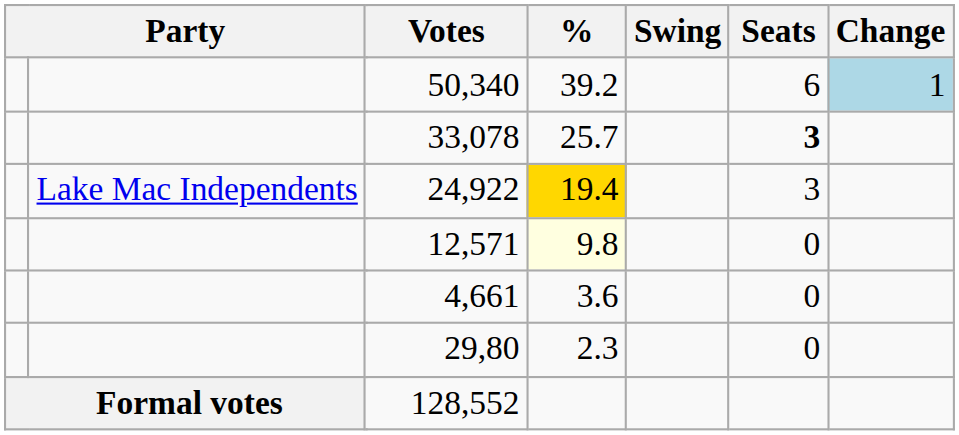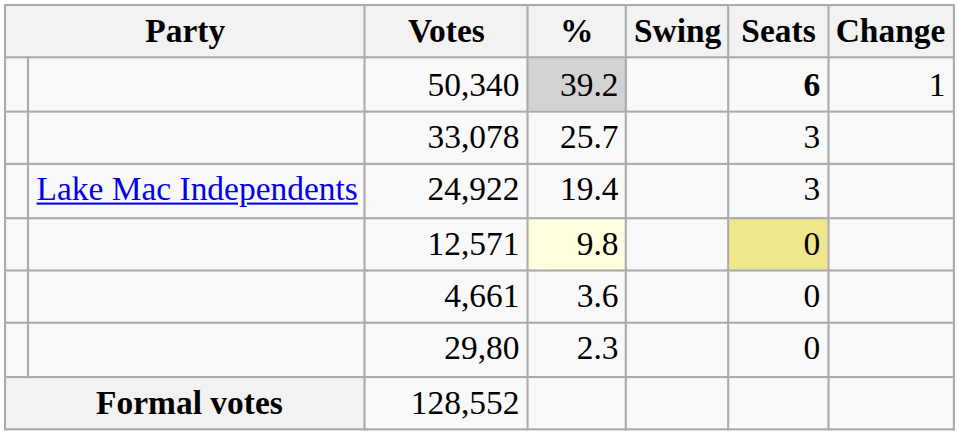(589, 84) no background -> (589, 84) lightgrey background
(812, 84) normal -> (812, 84) bold
(937, 84) lightblue background -> (937, 84) no background
(812, 137) bold -> (812, 137) normal
(589, 190) gold background -> (589, 190) no background
(812, 243) no background -> (812, 243) khaki background
